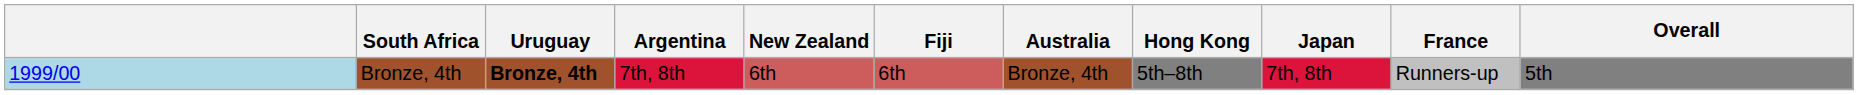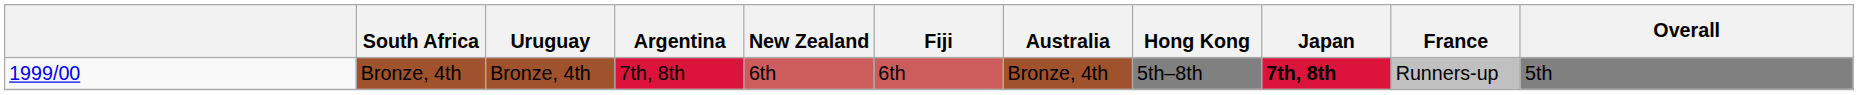(45, 73) lightblue background -> (45, 73) no background
(544, 73) bold -> (540, 73) normal
(1299, 73) normal -> (1301, 73) bold
